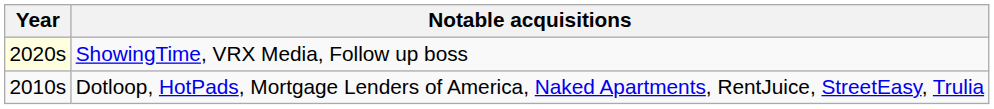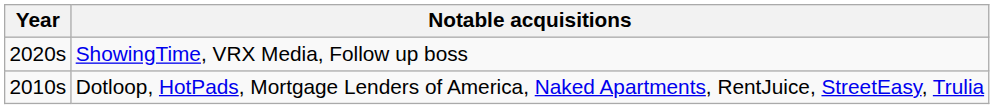(38, 53) lightyellow background -> (38, 53) no background
